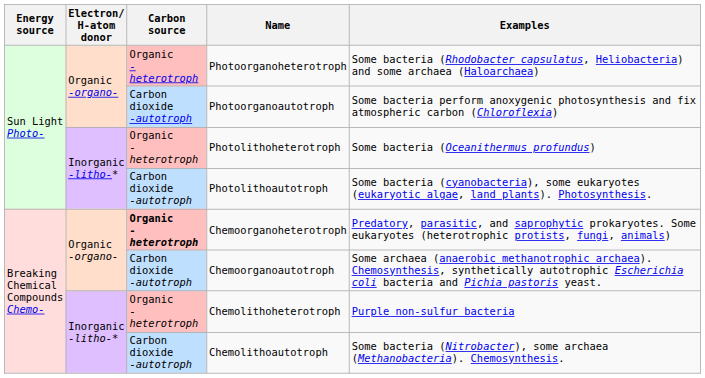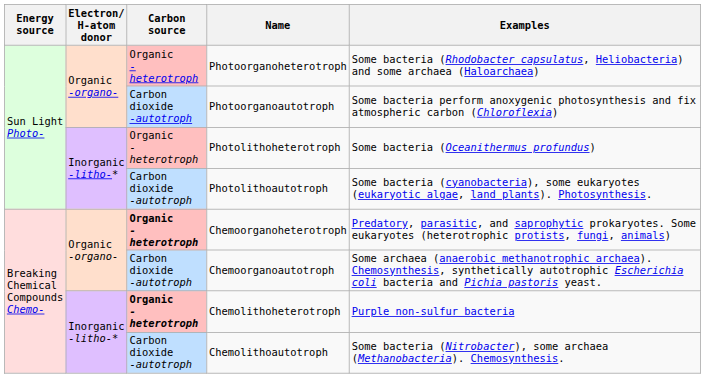(164, 312) normal -> (164, 312) bold
